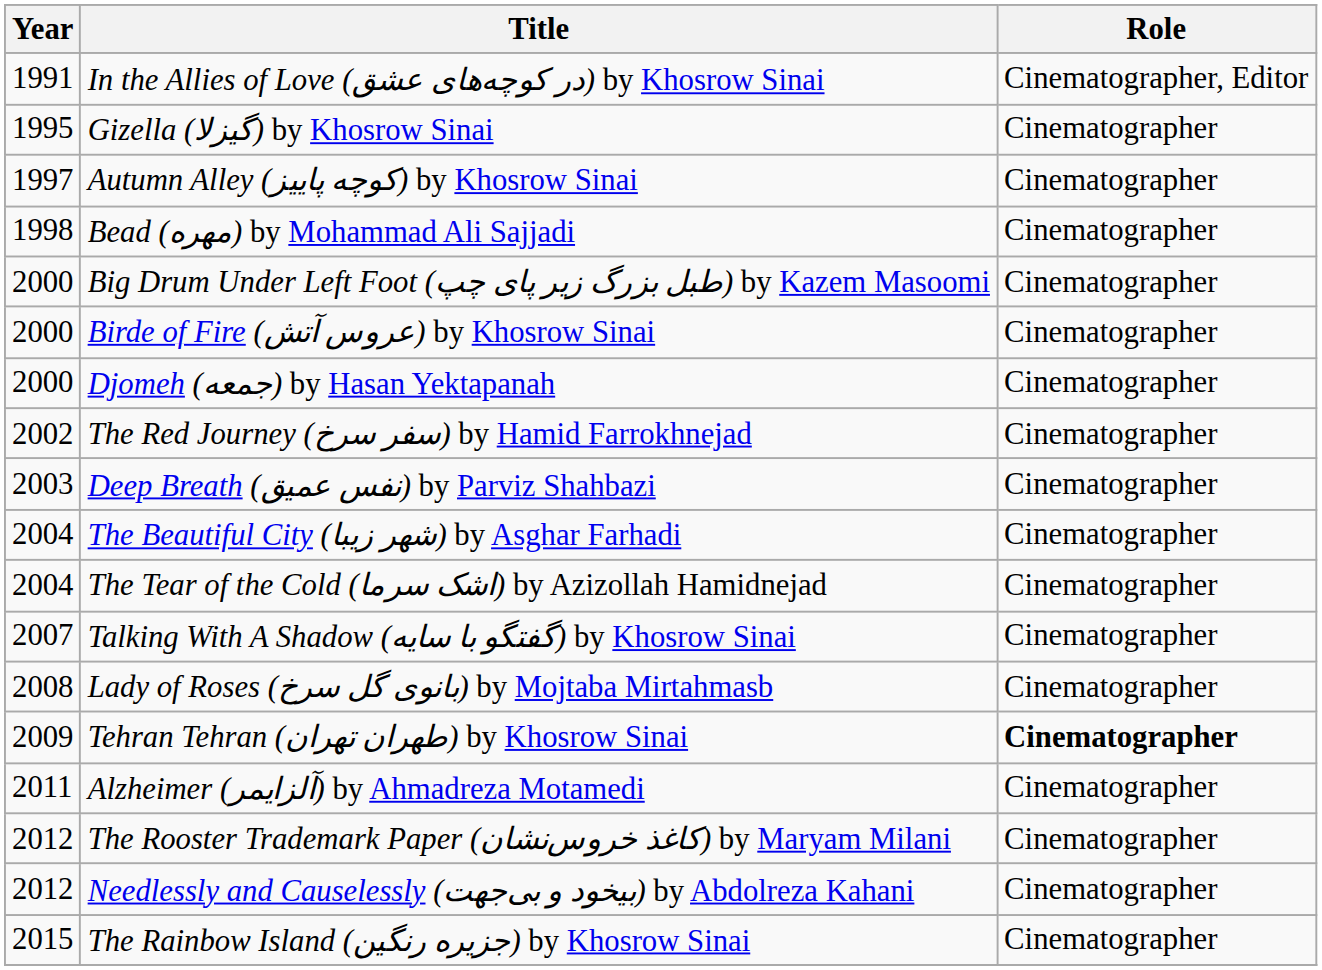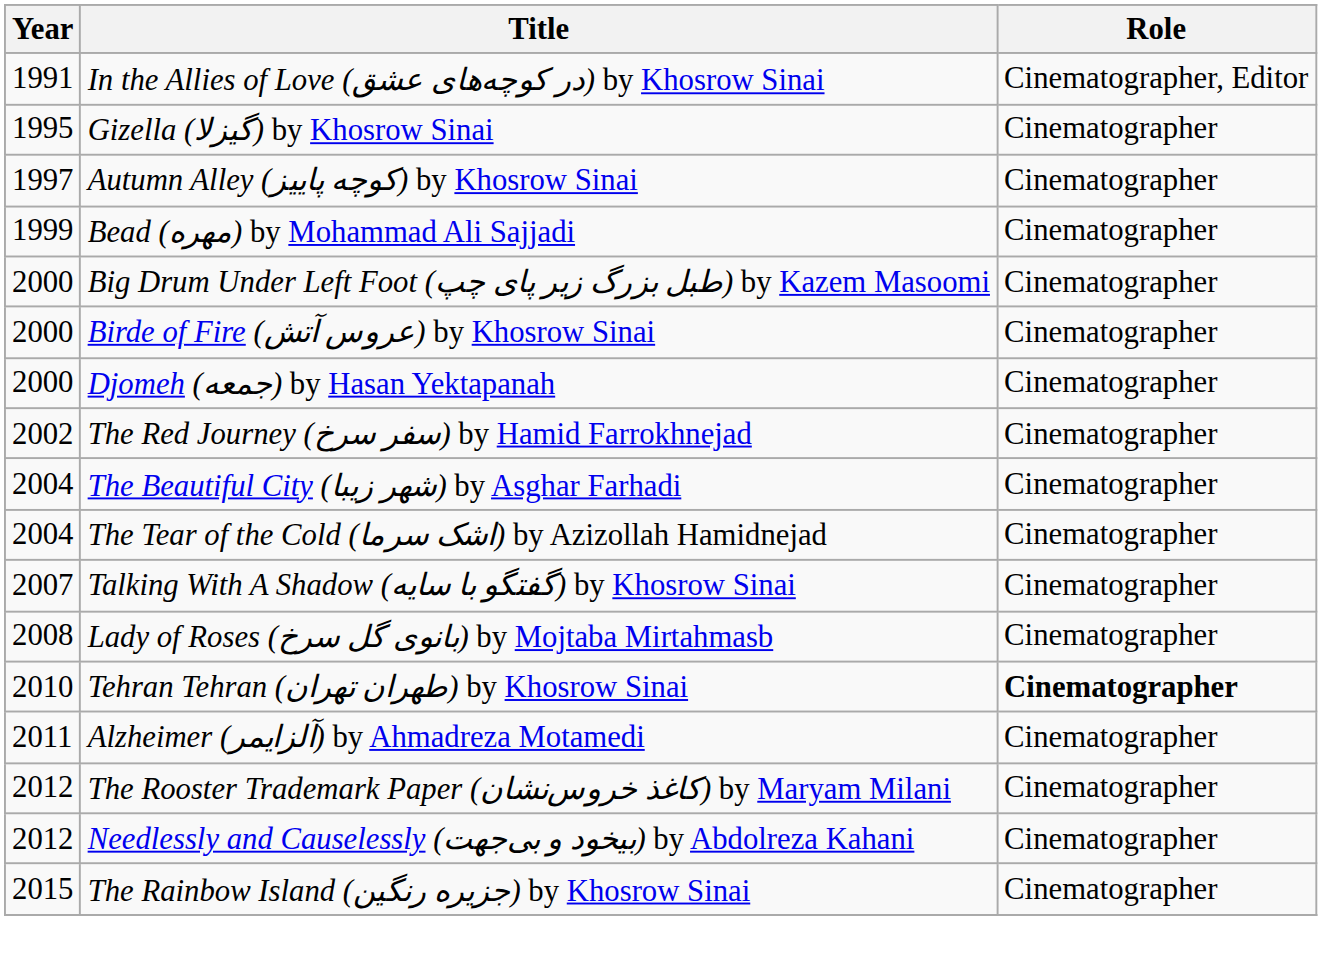(43, 230) 1998 -> (43, 230) 1999
- row: (372, 484)
(43, 736) 2009 -> (43, 686) 2010
